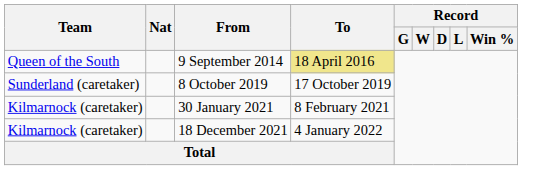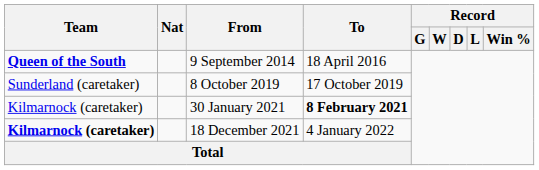(64, 61) normal -> (67, 61) bold
(334, 61) khaki background -> (346, 61) no background
(342, 107) normal -> (357, 107) bold
(75, 130) normal -> (81, 130) bold
